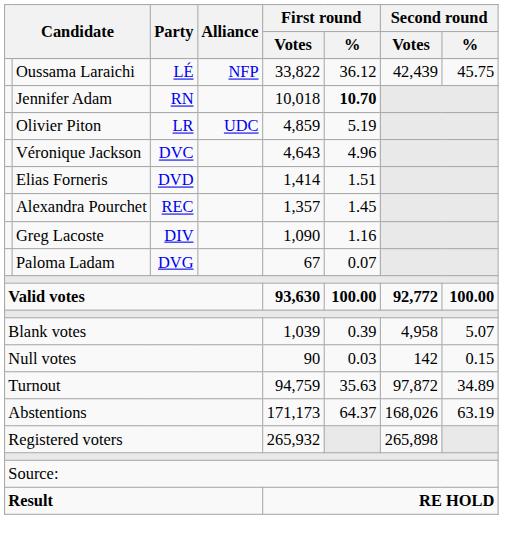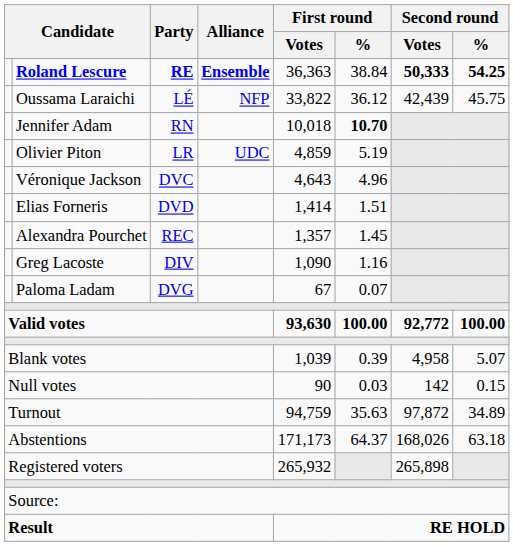+ row: (71, 72)
(476, 412) 63.19 -> (487, 439) 63.18
